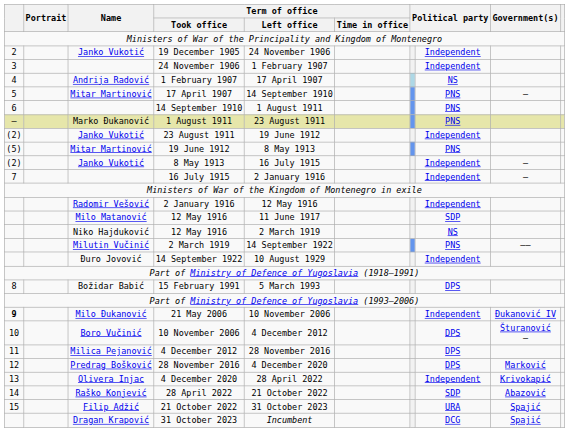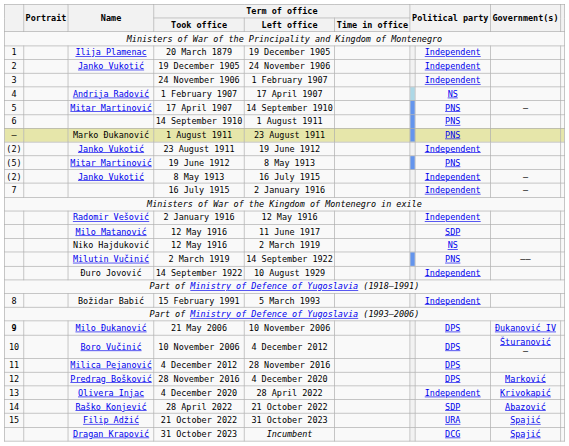+ row: (111, 53)
(453, 287) DPS -> (453, 300) Independent
(453, 314) Independent -> (453, 328) DPS
